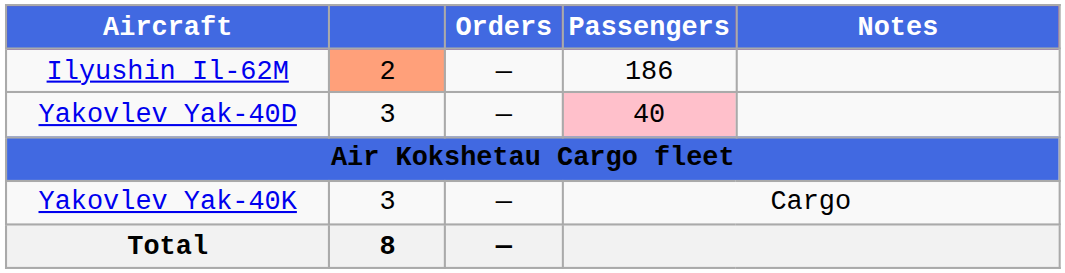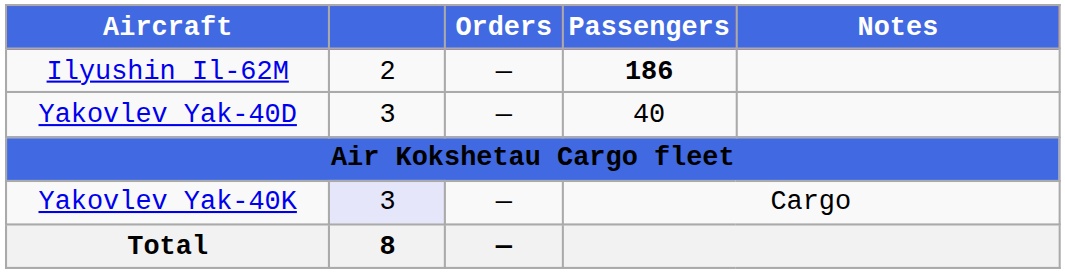(388, 71) lightsalmon background -> (388, 71) no background
(649, 71) normal -> (649, 71) bold
(649, 115) pink background -> (649, 115) no background
(388, 202) no background -> (388, 202) lavender background
